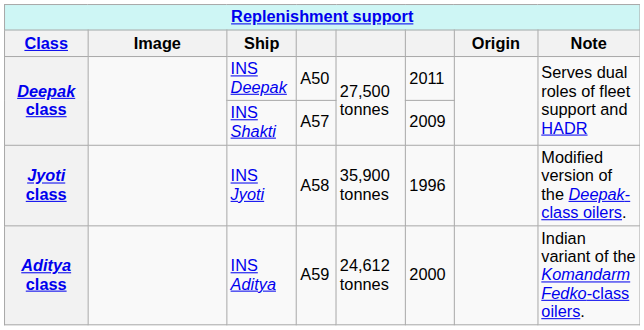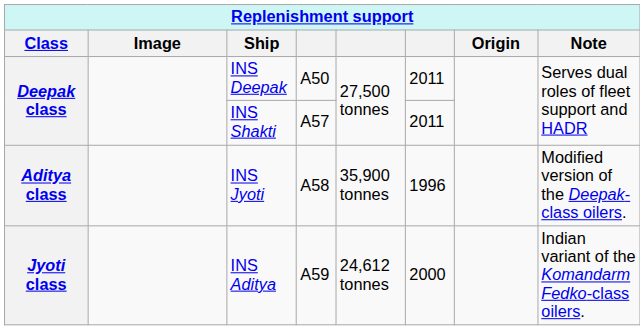(427, 122) 2009 -> (427, 122) 2011
(46, 185) Jyoti class -> (46, 185) Aditya class
(46, 275) Aditya class -> (46, 275) Jyoti class
